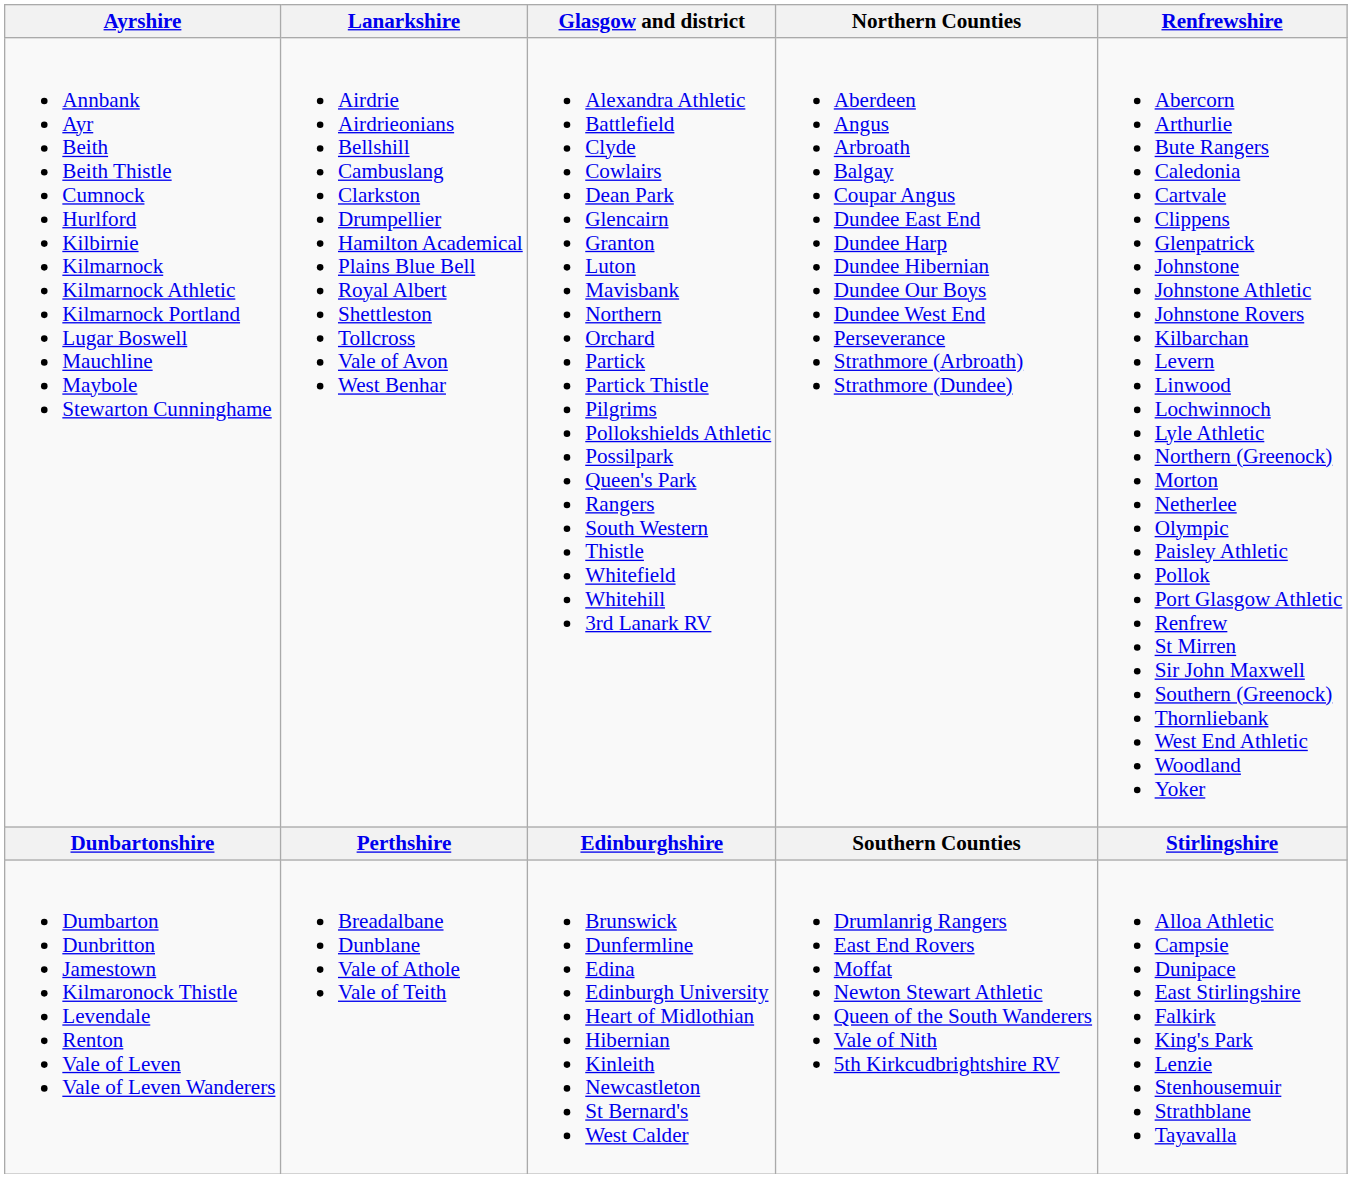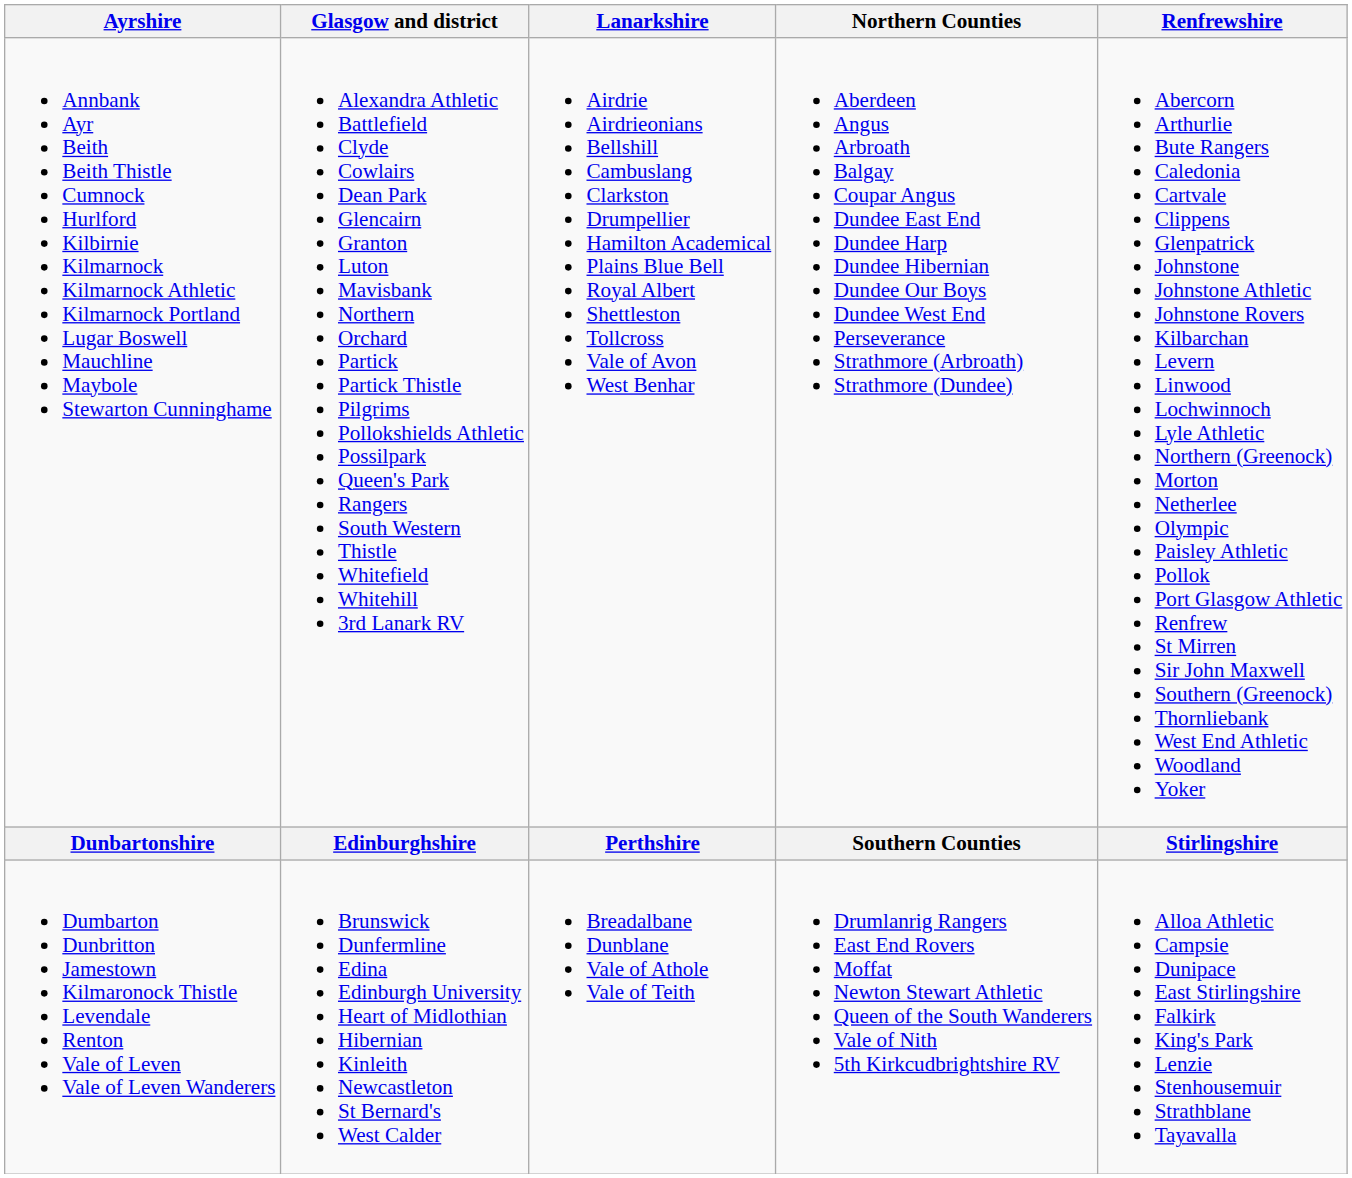columns swapped: (652, 21) <-> (404, 21)
